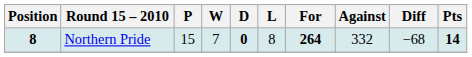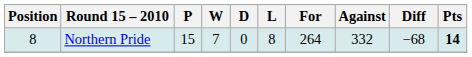(33, 39) bold -> (33, 39) normal
(244, 39) bold -> (244, 39) normal
(311, 39) bold -> (311, 39) normal
